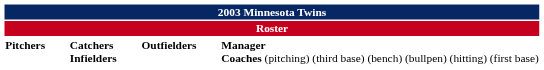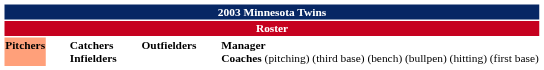(25, 45) no background -> (25, 45) lightsalmon background
